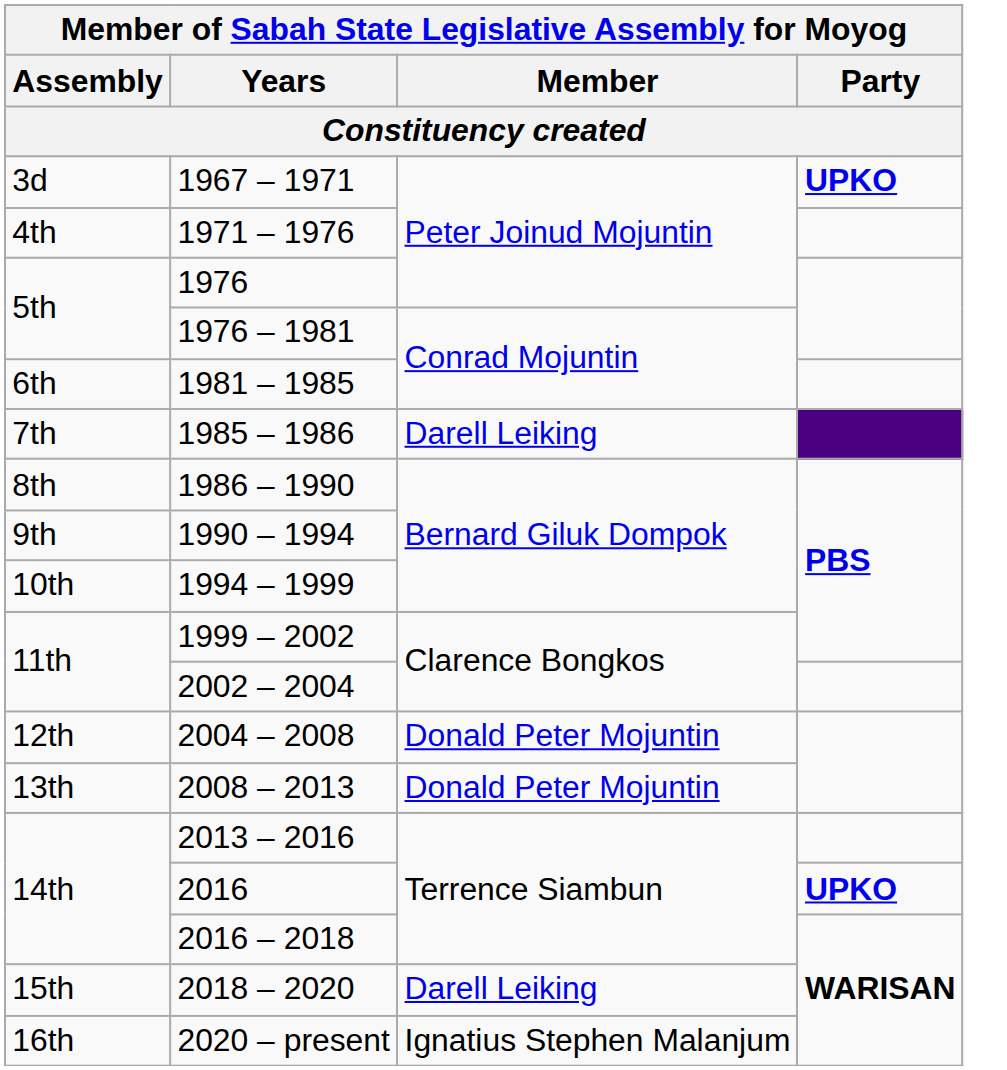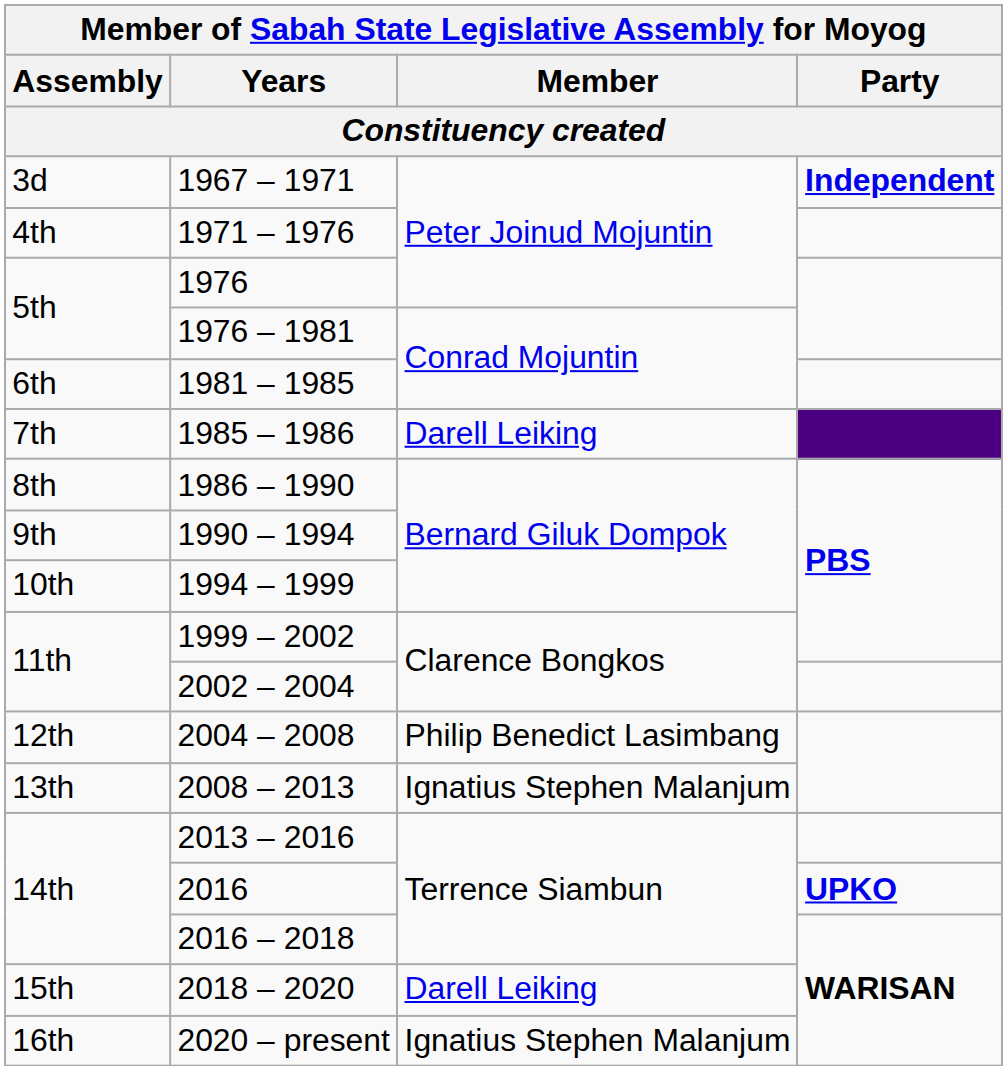(851, 181) UPKO -> (900, 181) Independent
(562, 736) Donald Peter Mojuntin -> (592, 736) Philip Benedict Lasimbang
(562, 787) Donald Peter Mojuntin -> (597, 787) Ignatius Stephen Malanjum
